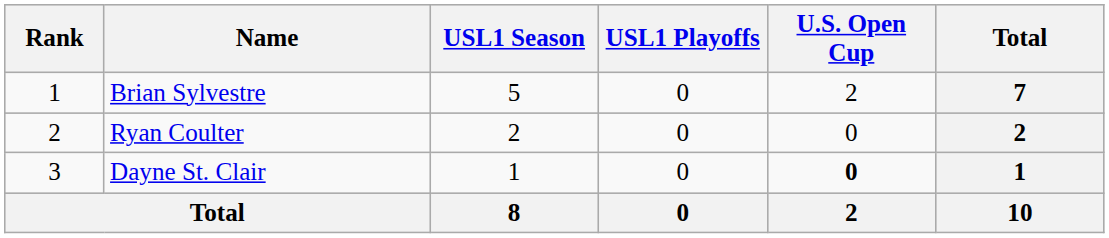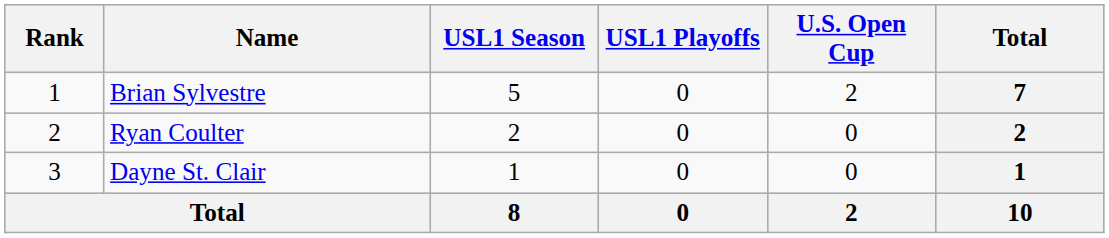(851, 172) bold -> (851, 172) normal
